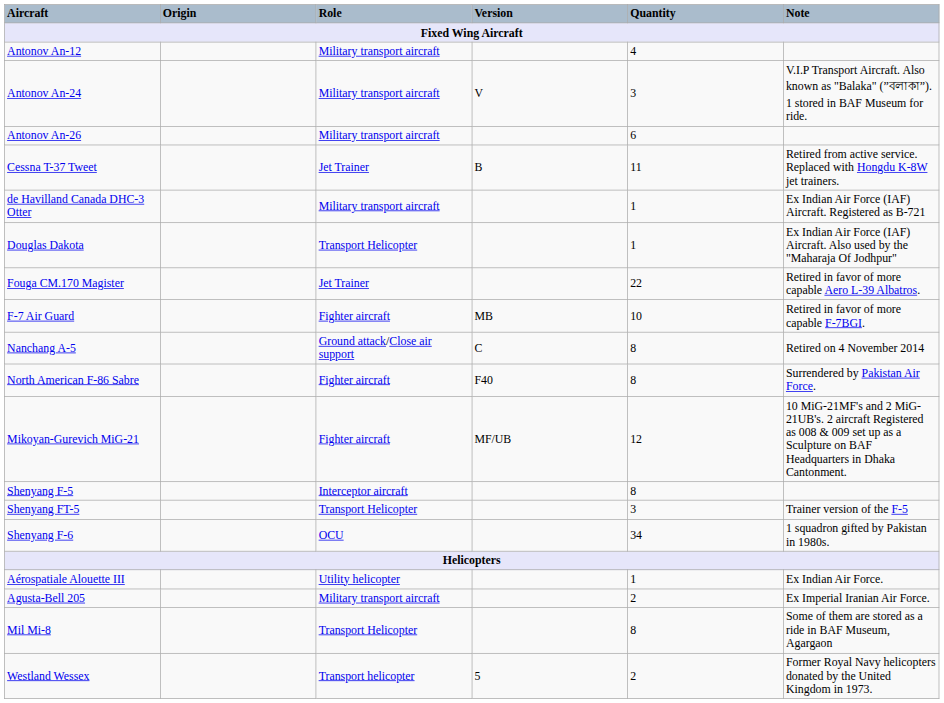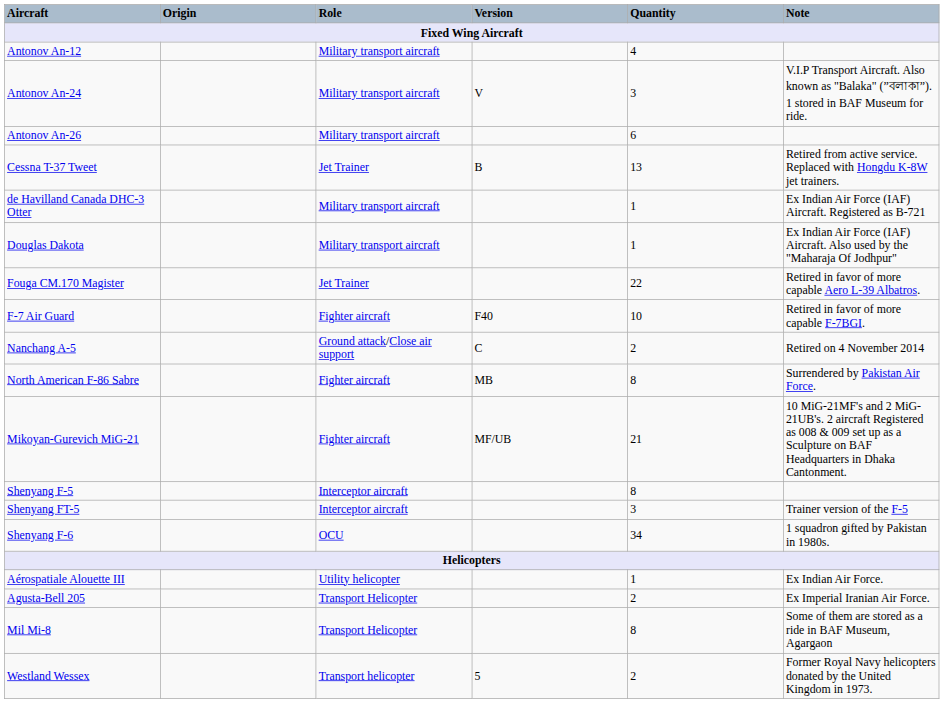(636, 167) 11 -> (636, 167) 13
(368, 245) Transport Helicopter -> (379, 245) Military transport aircraft
(484, 316) MB -> (484, 316) F40
(633, 348) 8 -> (633, 348) 2
(484, 380) F40 -> (484, 380) MB
(636, 439) 12 -> (636, 439) 21
(368, 509) Transport Helicopter -> (363, 509) Interceptor aircraft
(379, 598) Military transport aircraft -> (368, 598) Transport Helicopter
